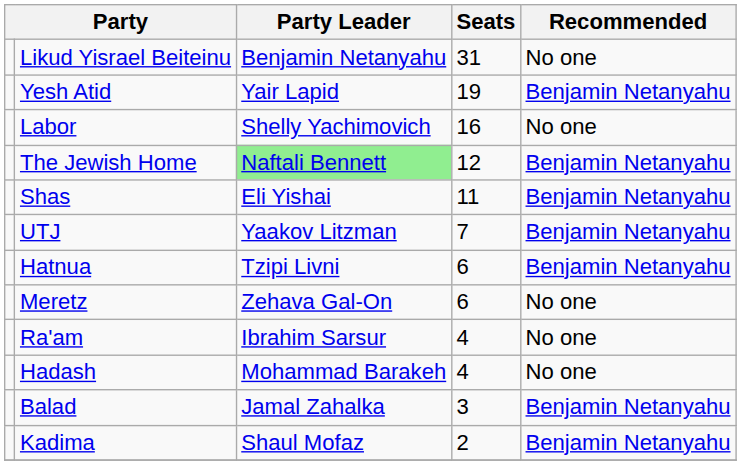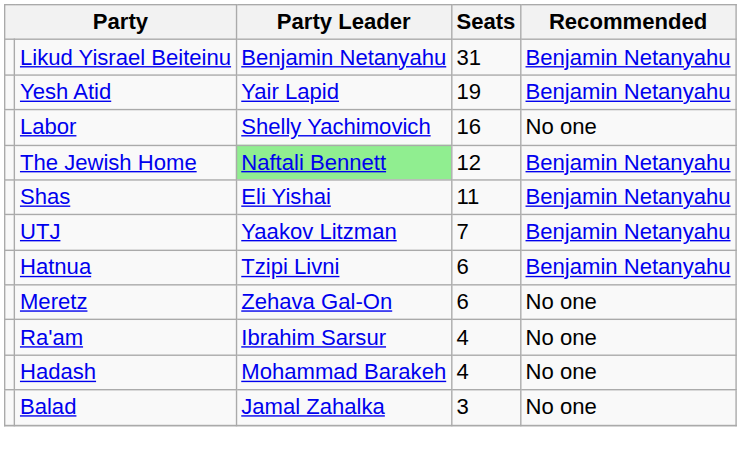(561, 57) No one -> (628, 57) Benjamin Netanyahu
(628, 407) Benjamin Netanyahu -> (561, 407) No one
- row: (57, 442)
